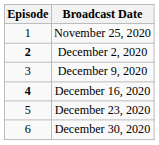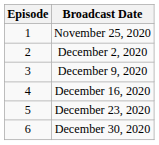(28, 52) bold -> (28, 52) normal
(28, 91) bold -> (28, 91) normal
